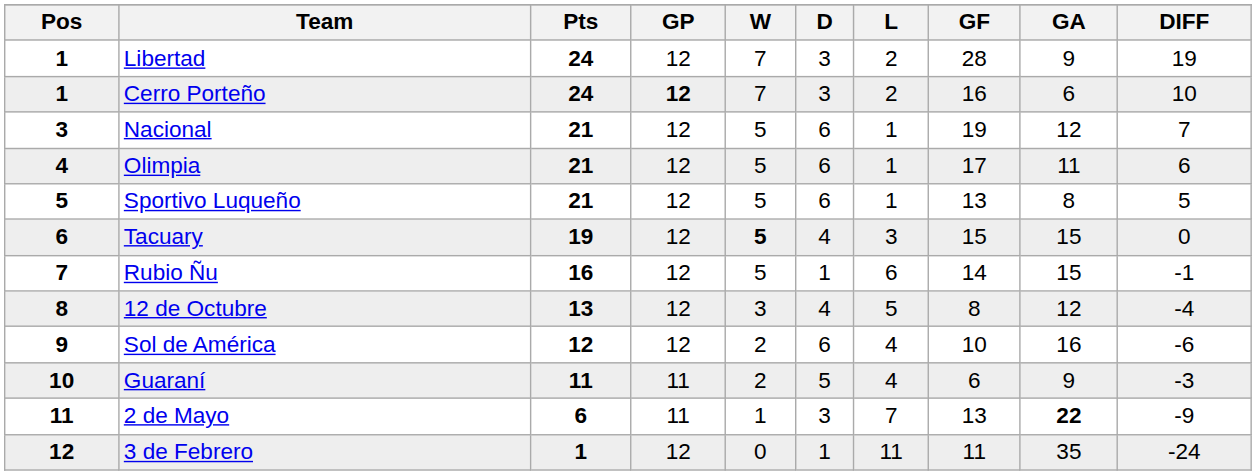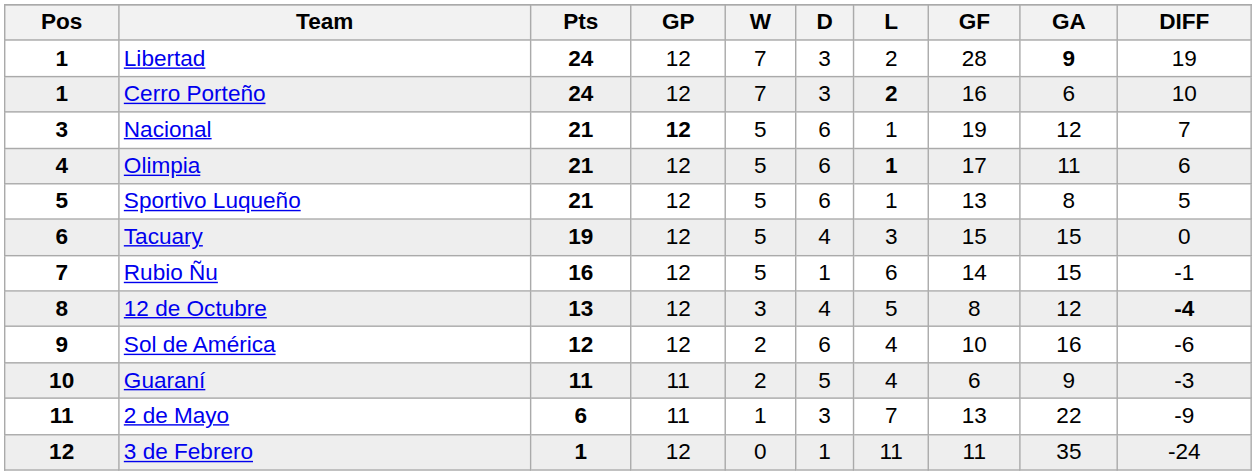(1069, 58) normal -> (1069, 58) bold
(678, 93) bold -> (678, 93) normal
(891, 93) normal -> (891, 93) bold
(678, 129) normal -> (678, 129) bold
(891, 165) normal -> (891, 165) bold
(760, 237) bold -> (760, 237) normal
(1184, 308) normal -> (1184, 308) bold
(1069, 415) bold -> (1069, 415) normal
